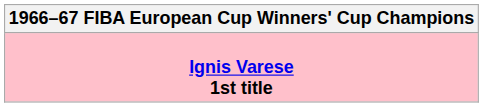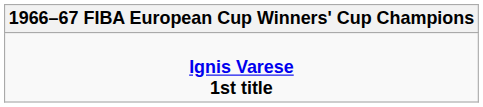(241, 77) pink background -> (241, 77) no background
